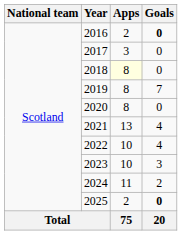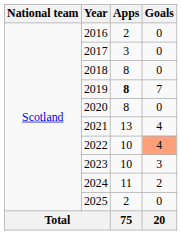(159, 32) bold -> (159, 32) normal
(126, 70) lightyellow background -> (126, 70) no background
(126, 88) normal -> (126, 88) bold
(159, 145) no background -> (159, 145) lightsalmon background
(159, 201) bold -> (159, 201) normal
